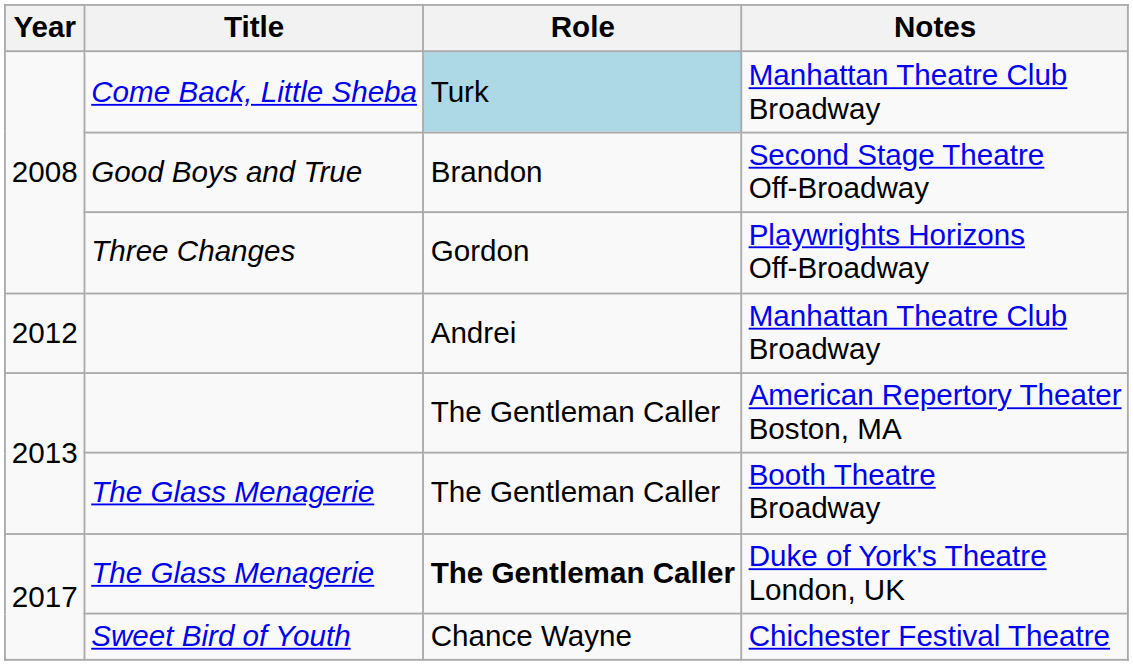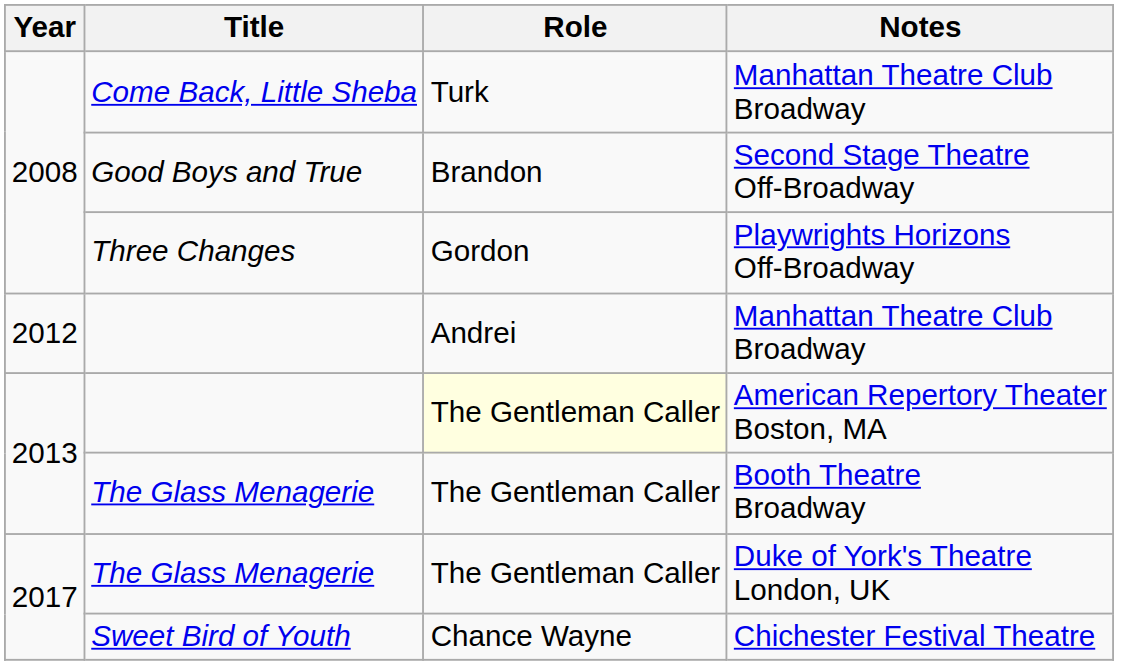(460, 91) lightblue background -> (460, 91) no background
(575, 412) no background -> (575, 412) lightyellow background
(583, 573) bold -> (575, 573) normal
